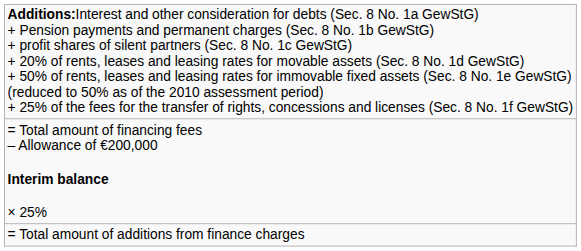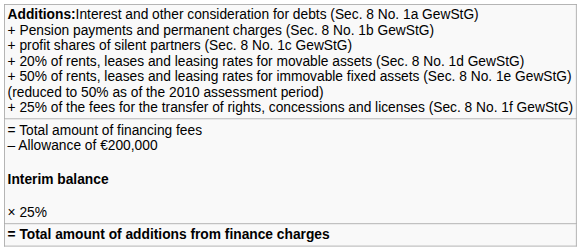(156, 234) normal -> (169, 234) bold
